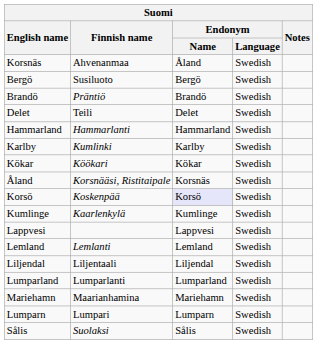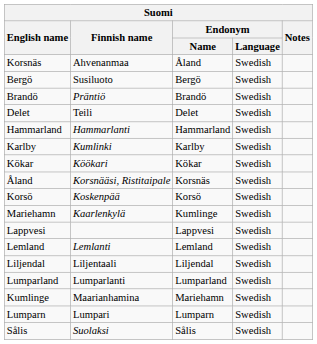(188, 197) lavender background -> (188, 197) no background
(28, 213) Kumlinge -> (31, 213) Mariehamn
(31, 297) Mariehamn -> (28, 297) Kumlinge
